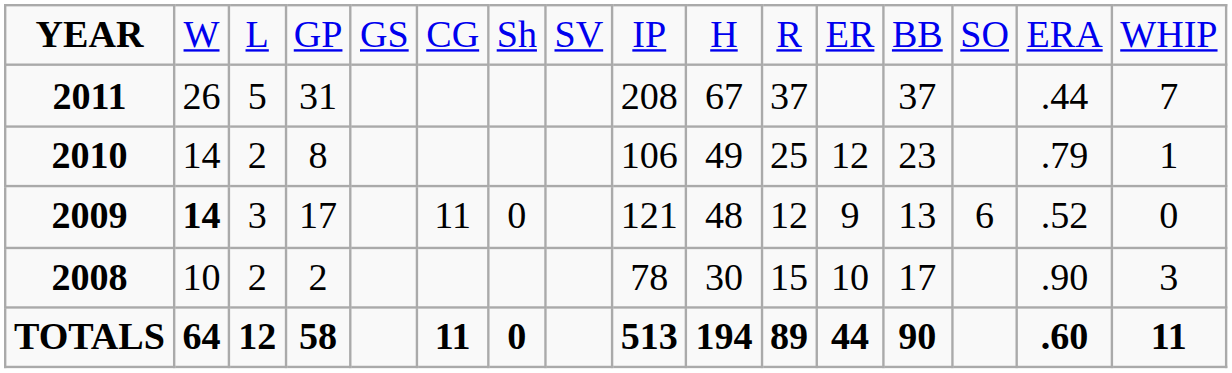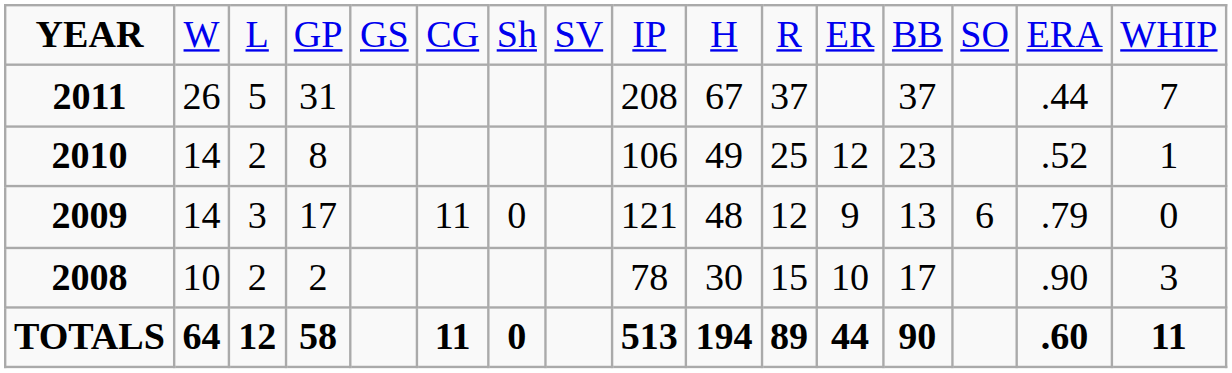(1065, 155) .79 -> (1065, 155) .52
(202, 215) bold -> (202, 215) normal
(1065, 215) .52 -> (1065, 215) .79
